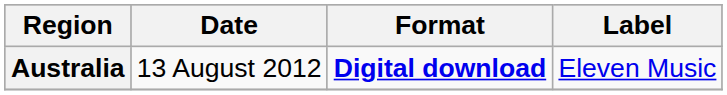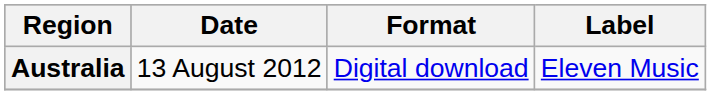(440, 67) bold -> (431, 67) normal
